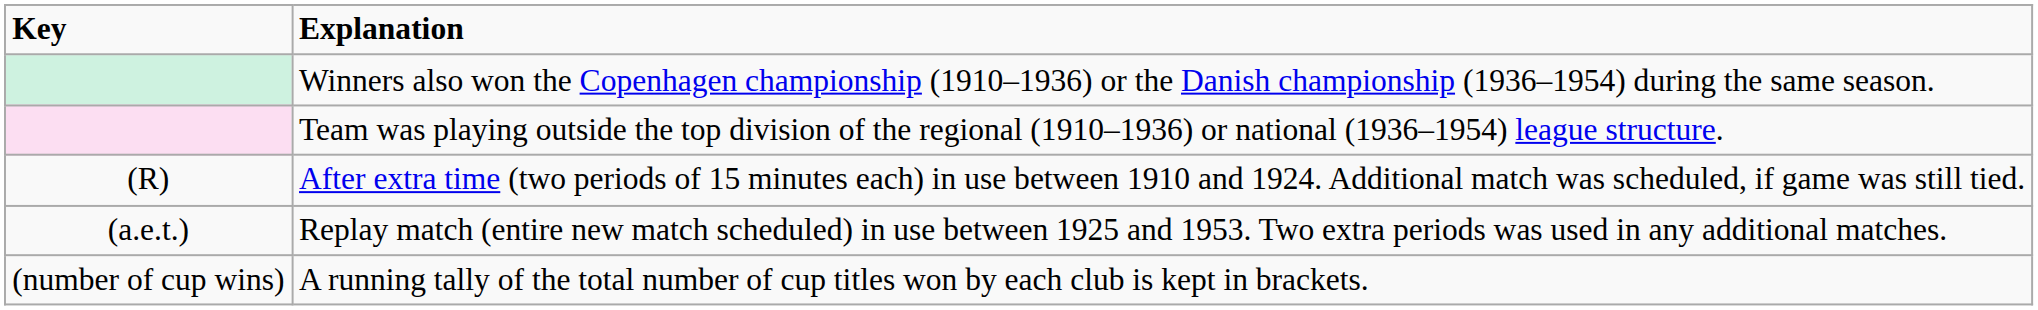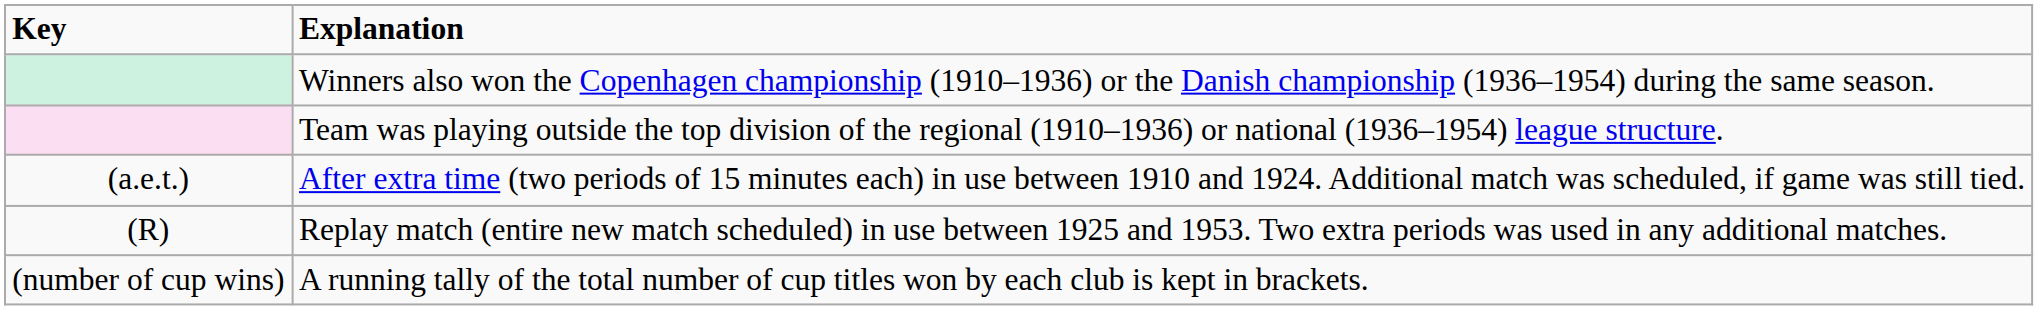(148, 179) (R) -> (148, 179) (a.e.t.)
(148, 229) (a.e.t.) -> (148, 229) (R)
